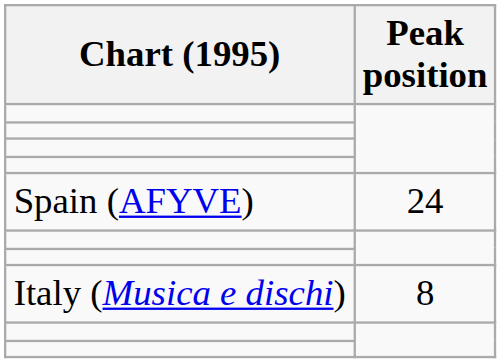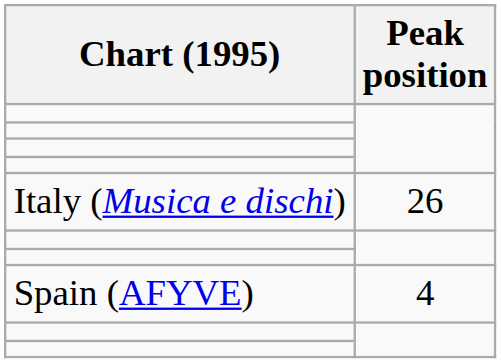(134, 201) Spain (AFYVE) -> (180, 201) Italy (Musica e dischi)
(425, 201) 24 -> (425, 201) 26
(180, 293) Italy (Musica e dischi) -> (134, 293) Spain (AFYVE)
(425, 293) 8 -> (425, 293) 4
